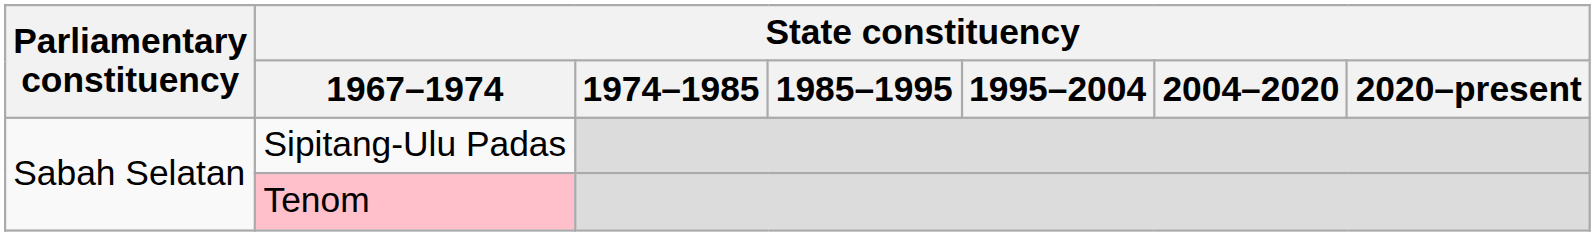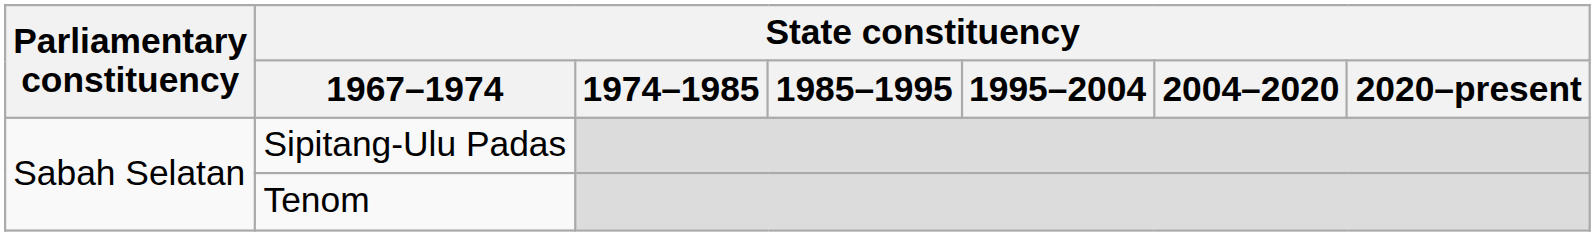(317, 200) pink background -> (317, 200) no background
